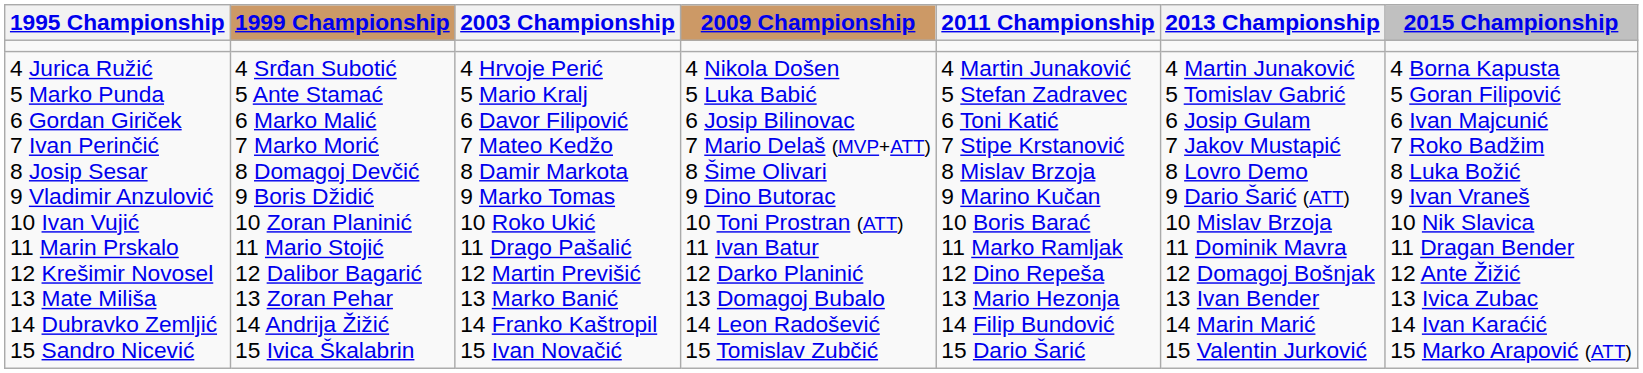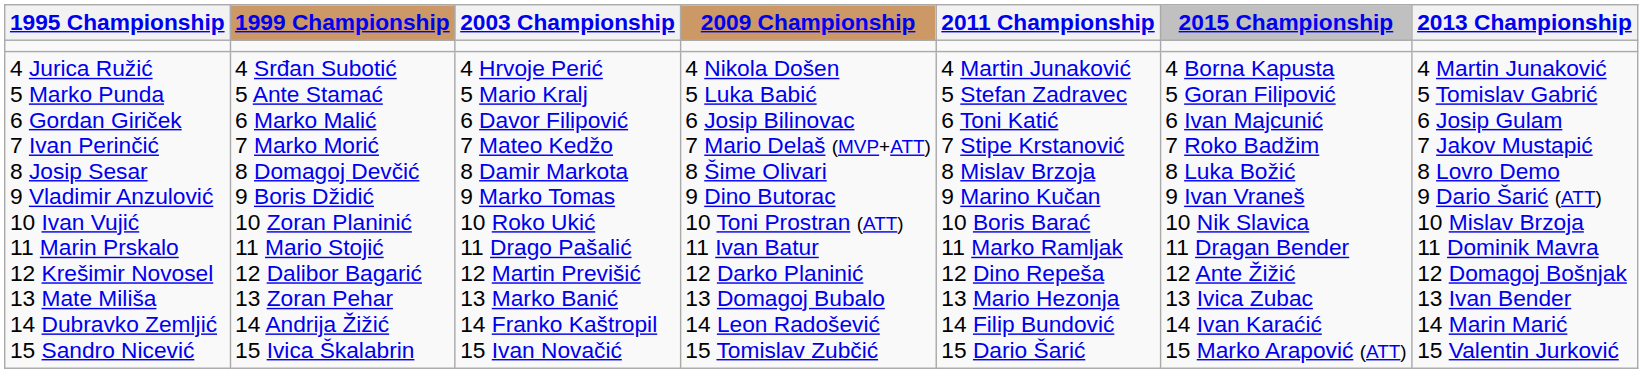columns swapped: (1273, 22) <-> (1511, 22)
